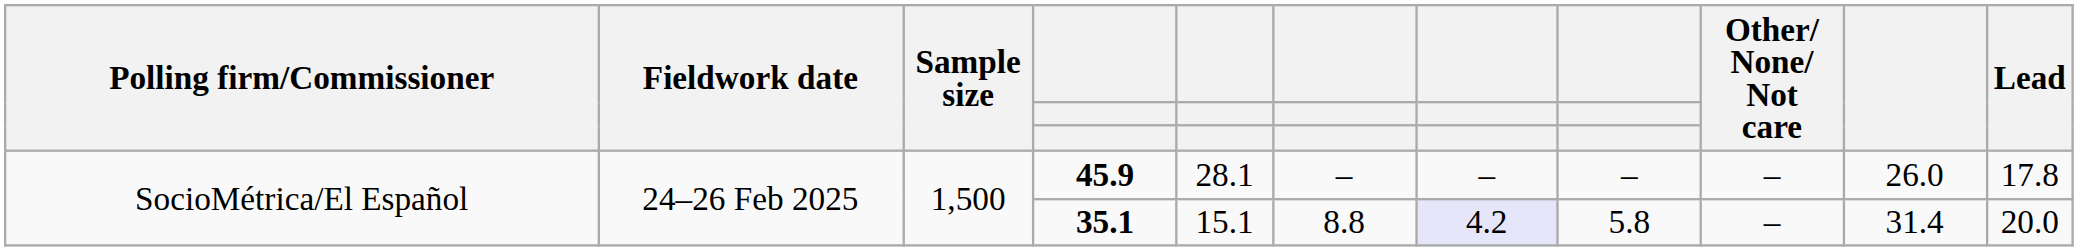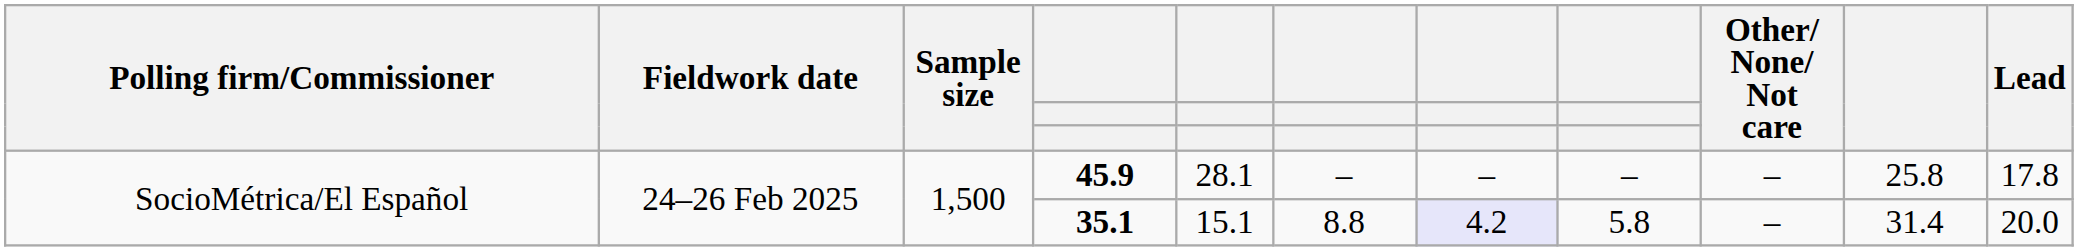(1915, 174) 26.0 -> (1915, 174) 25.8
